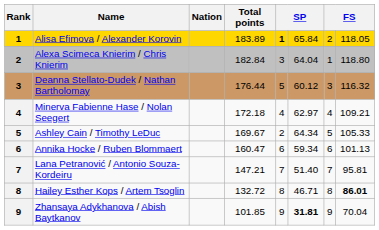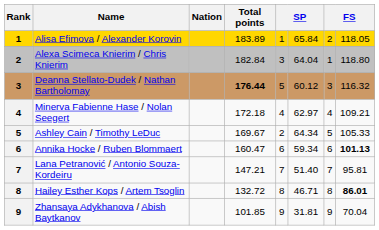(282, 38) bold -> (282, 38) normal
(250, 86) normal -> (250, 86) bold
(355, 149) normal -> (355, 149) bold
(306, 211) bold -> (306, 211) normal
